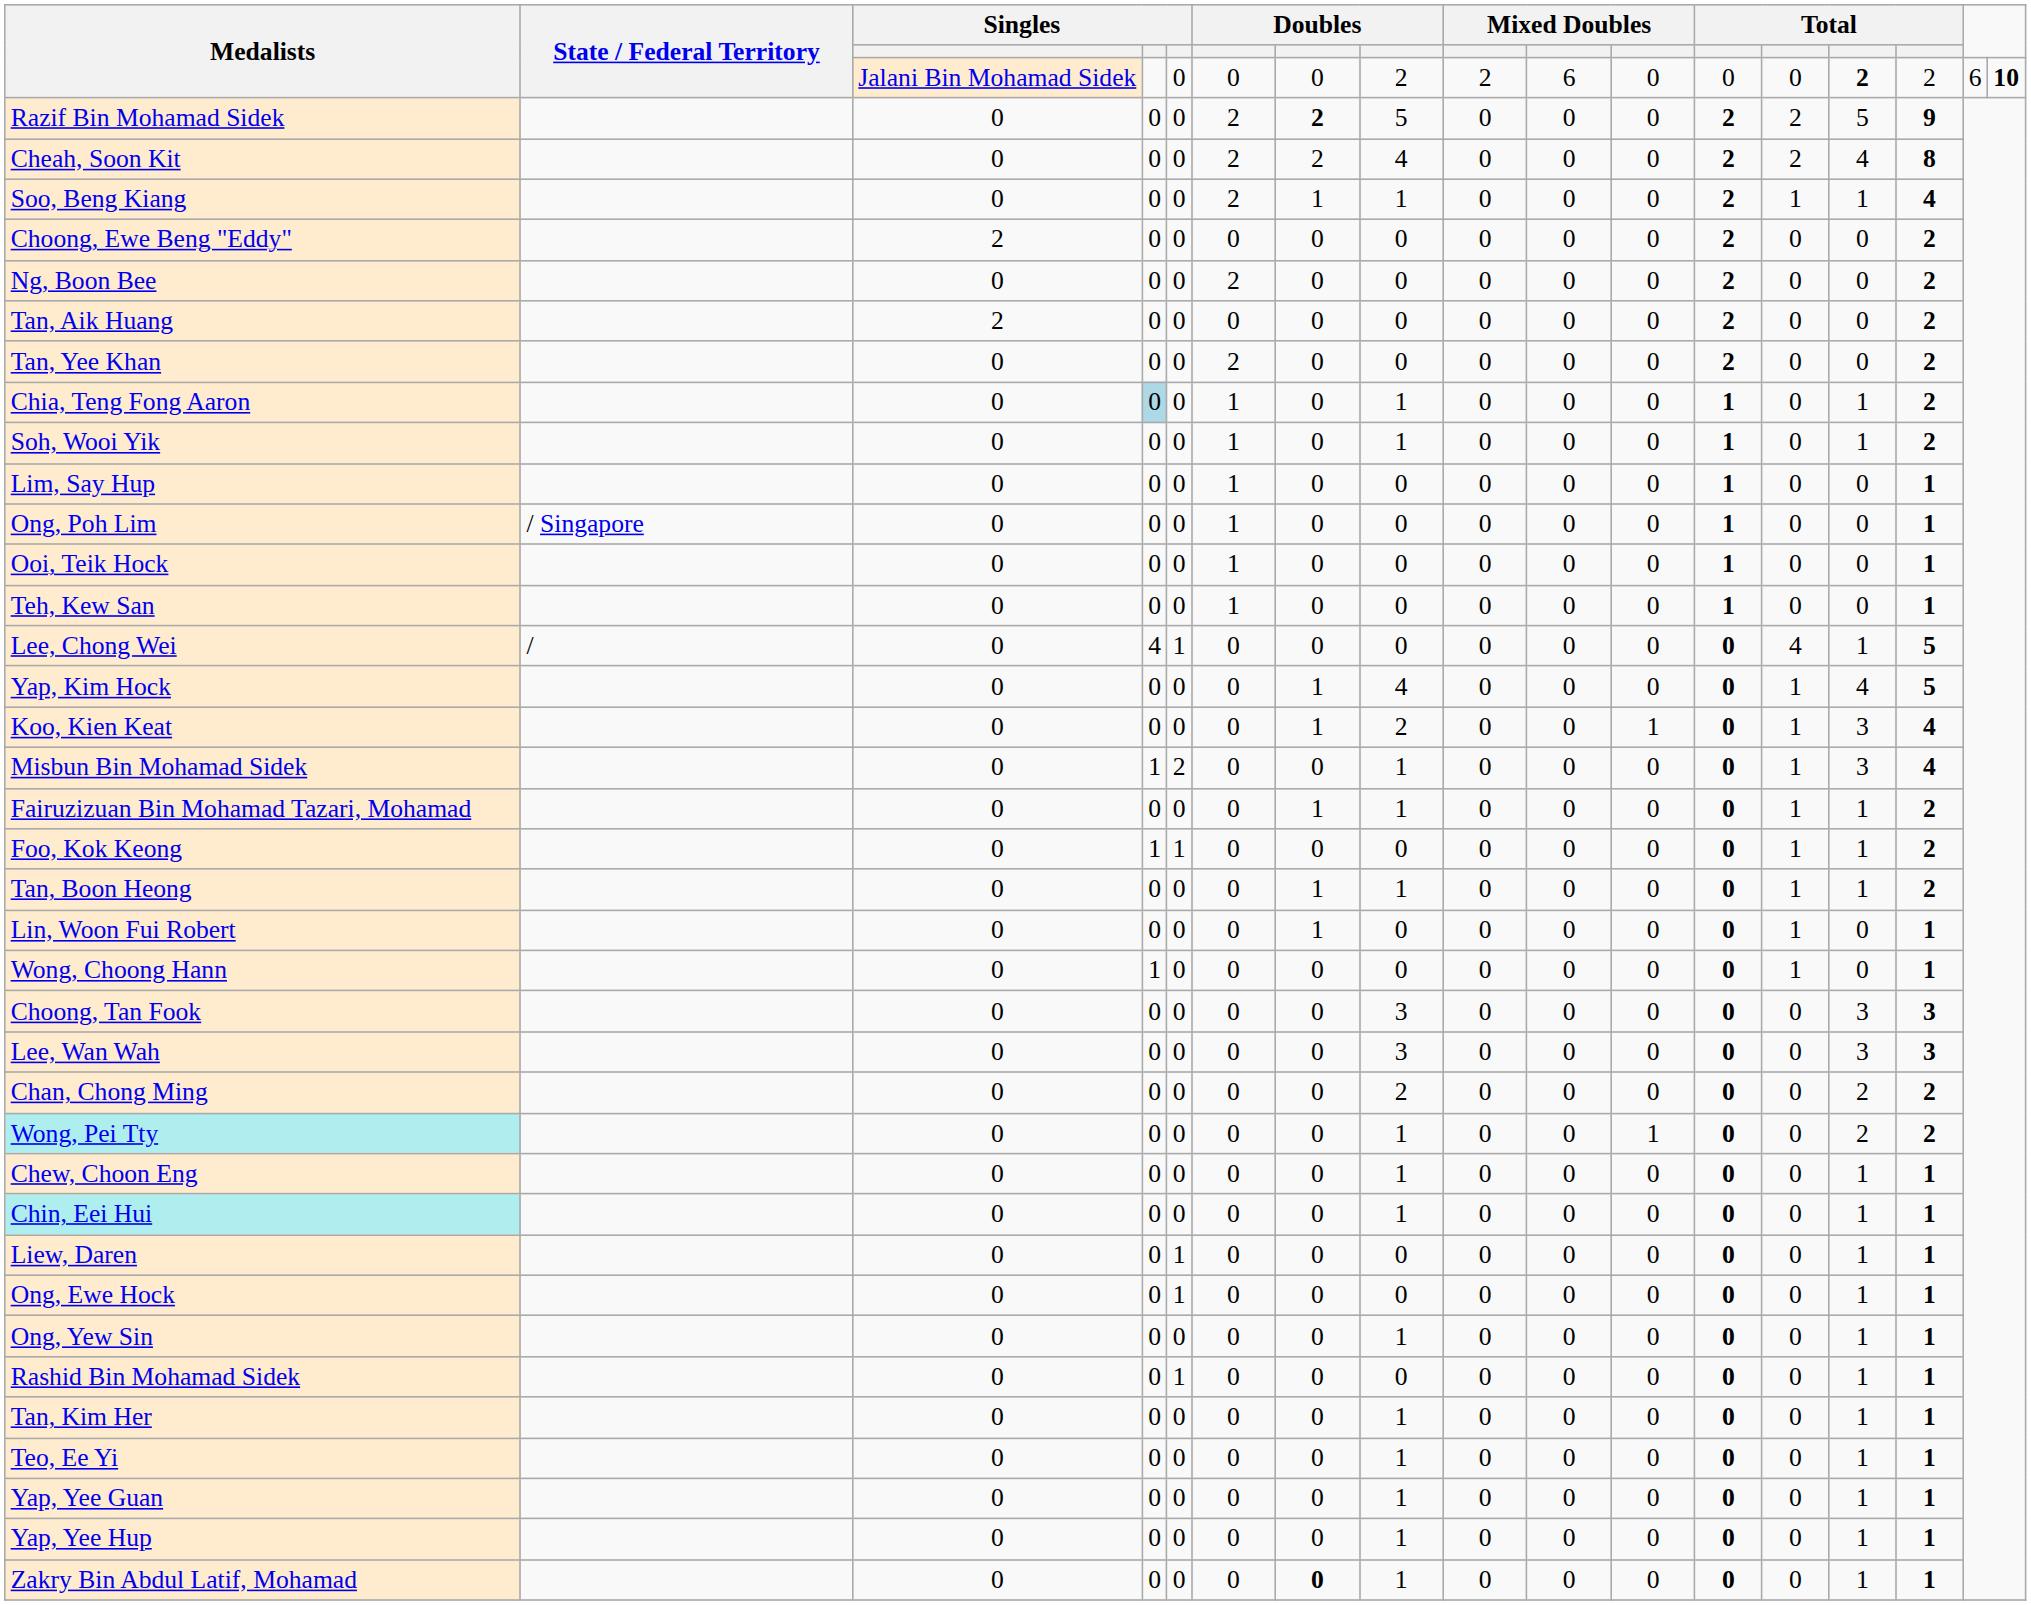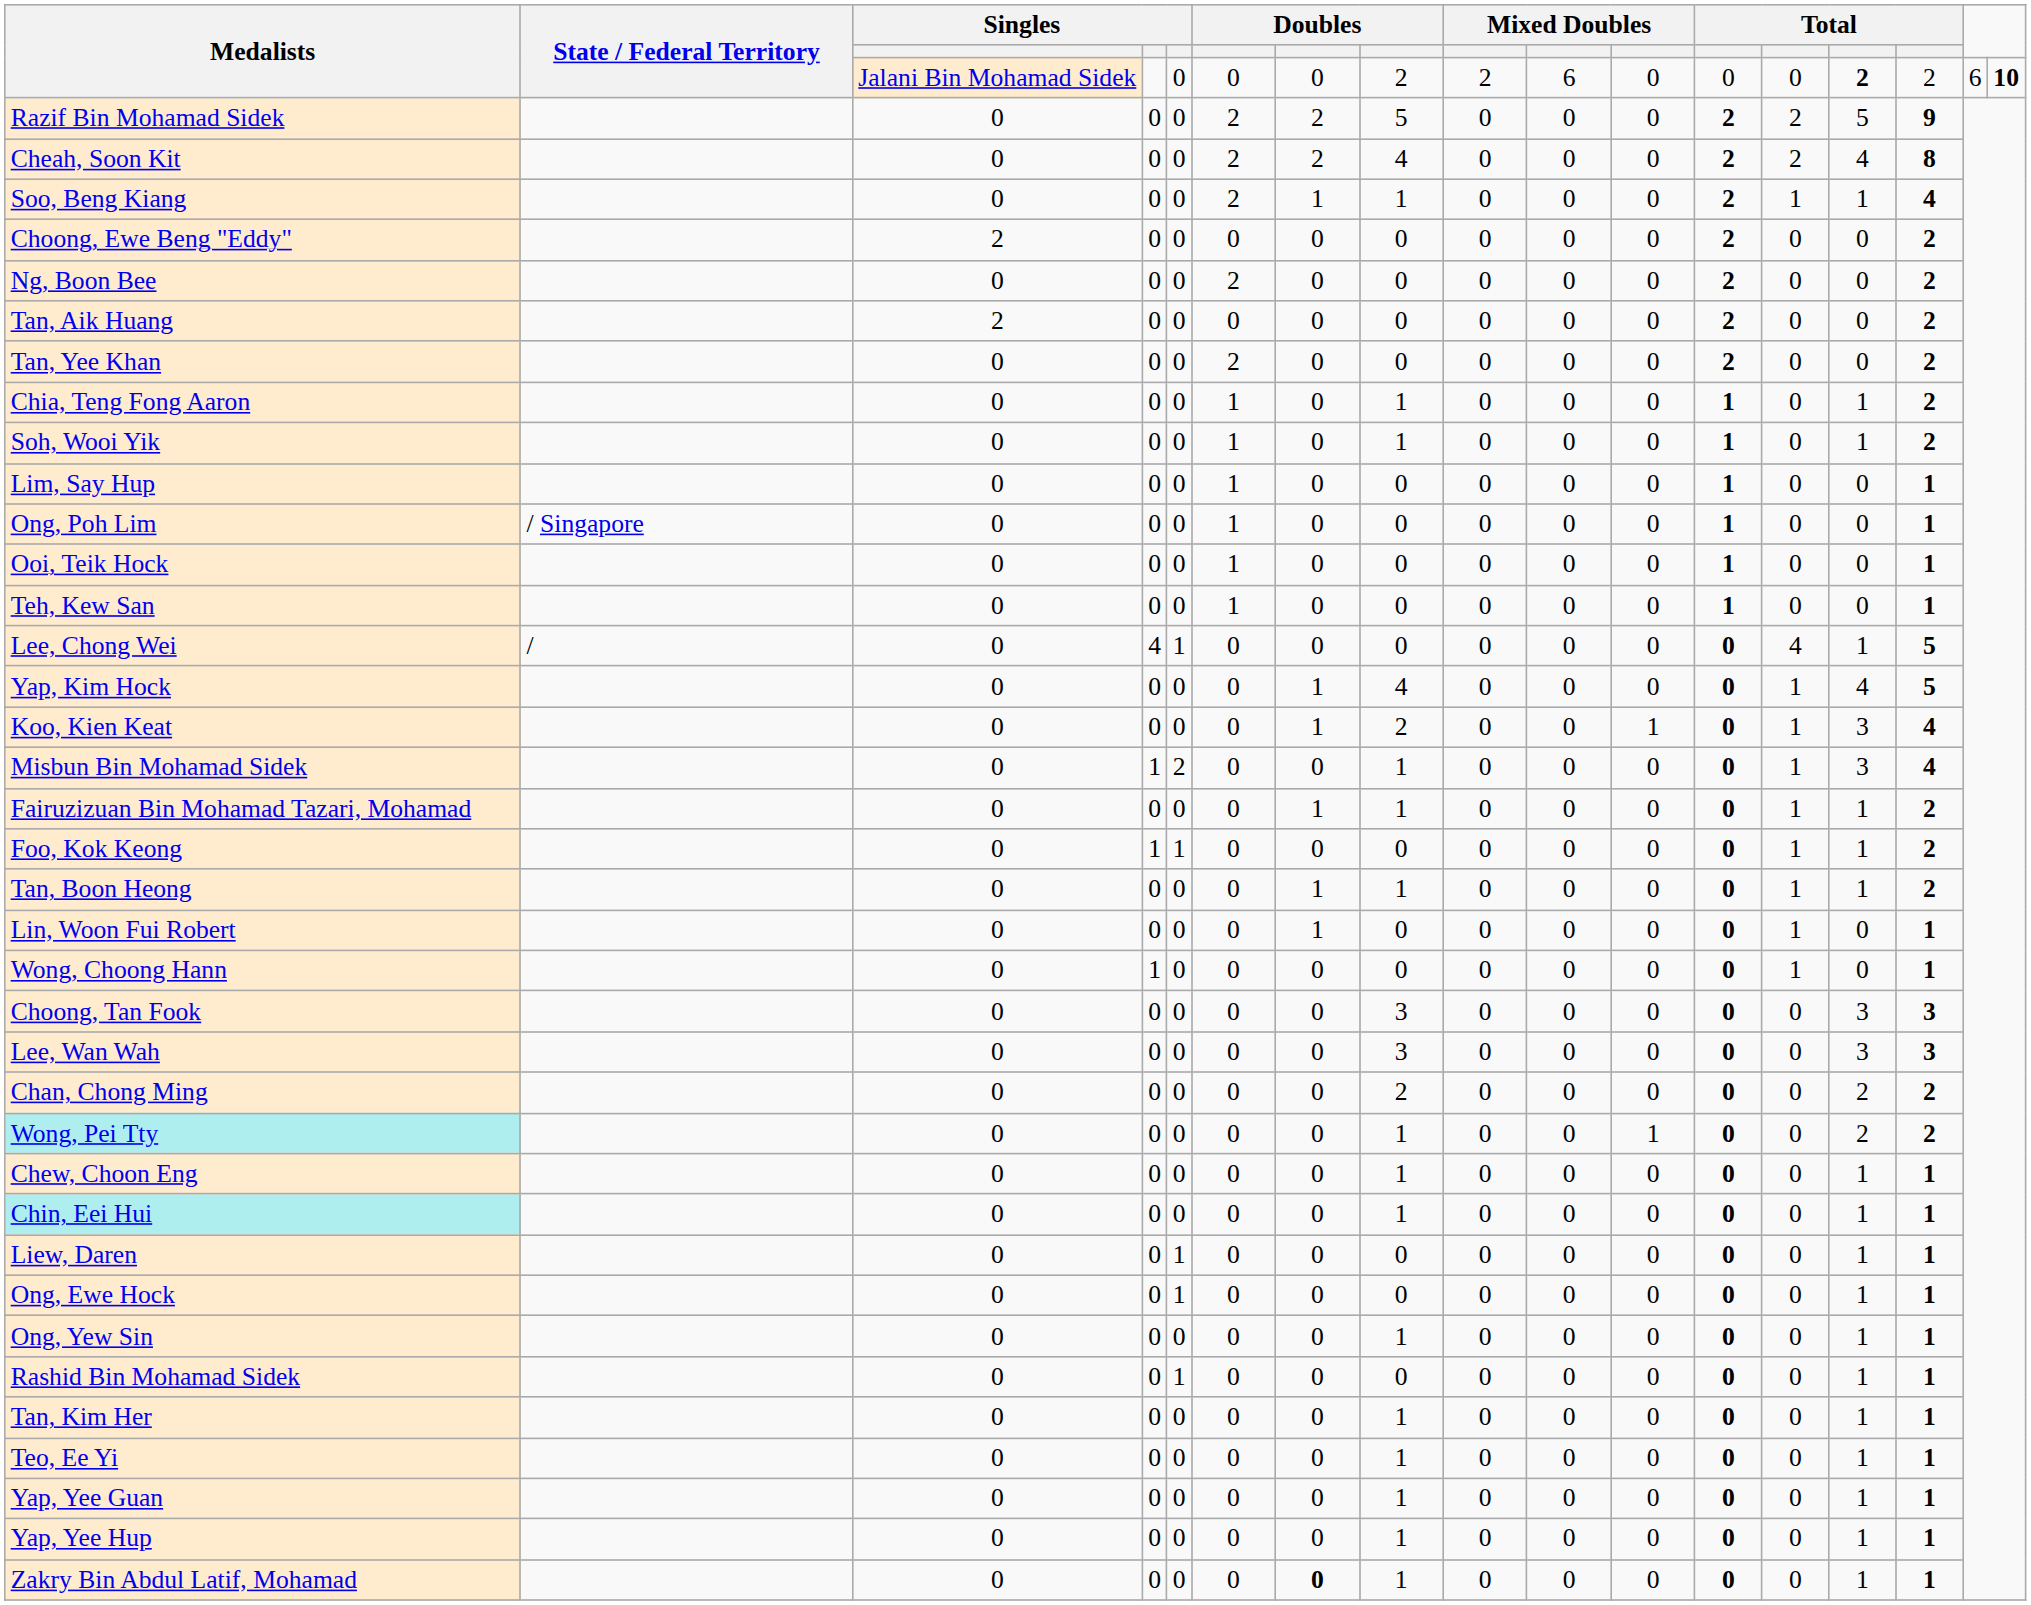(1317, 117) bold -> (1317, 117) normal
(1155, 402) lightblue background -> (1155, 402) no background
